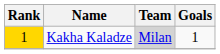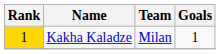(155, 37) lightgrey background -> (155, 37) no background
